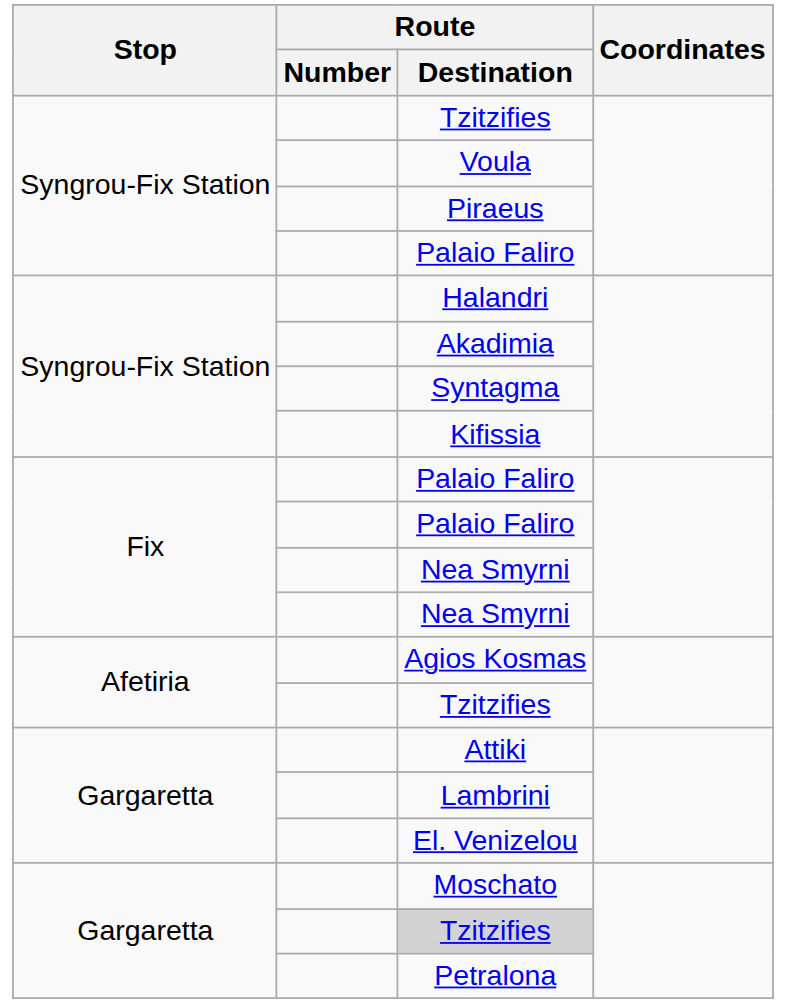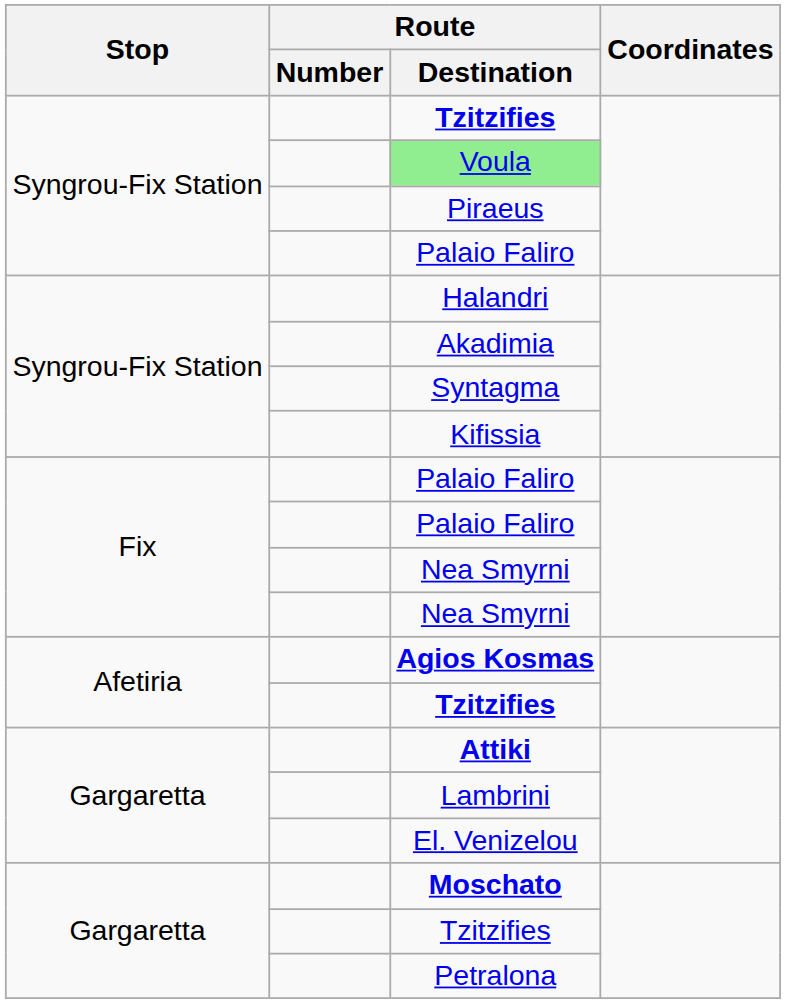(495, 117) normal -> (495, 117) bold
(495, 162) no background -> (495, 162) lightgreen background
(495, 659) normal -> (495, 659) bold
(495, 704) normal -> (495, 704) bold
(495, 749) normal -> (495, 749) bold
(495, 885) normal -> (495, 885) bold
(495, 930) lightgrey background -> (495, 930) no background
